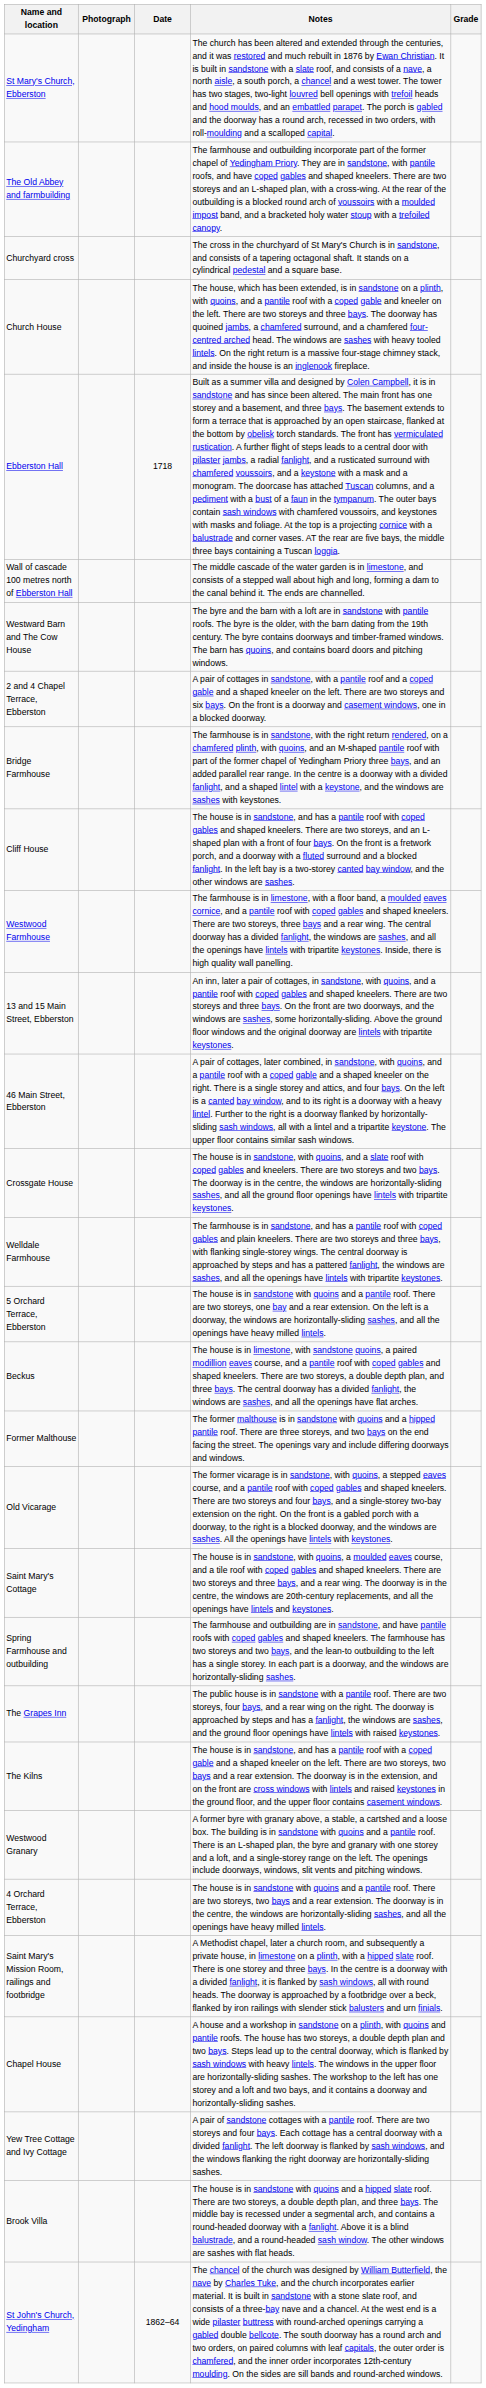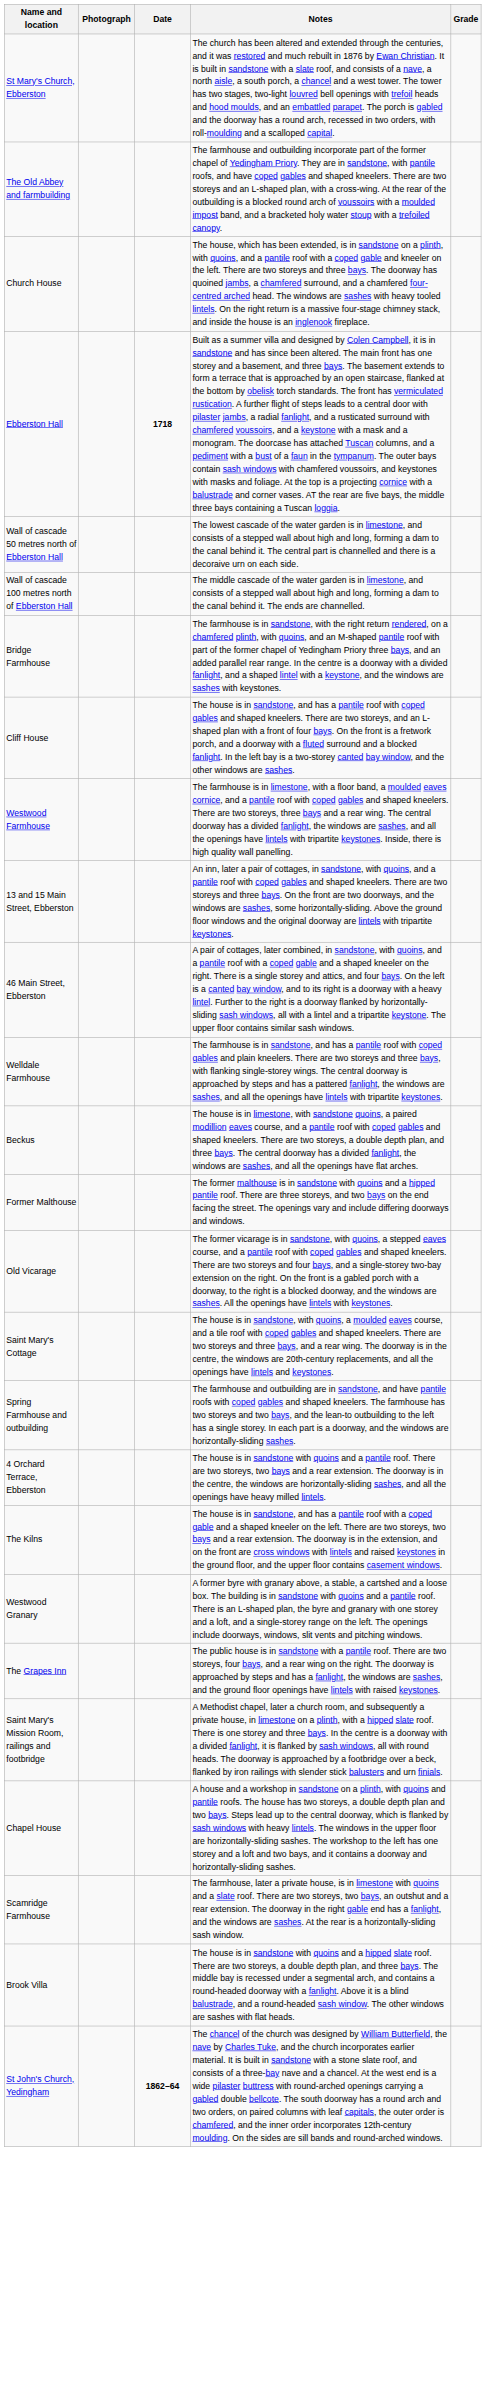- row: (40, 258)
(163, 467) normal -> (163, 424) bold
+ row: (41, 544)
- row: (36, 637)
- row: (36, 699)
- row: (40, 1183)
- row: (26, 1314)
rows swapped: (36, 1714) <-> (26, 1907)
+ row: (28, 1909)
- row: (40, 2146)
(163, 2322) normal -> (163, 2086) bold
